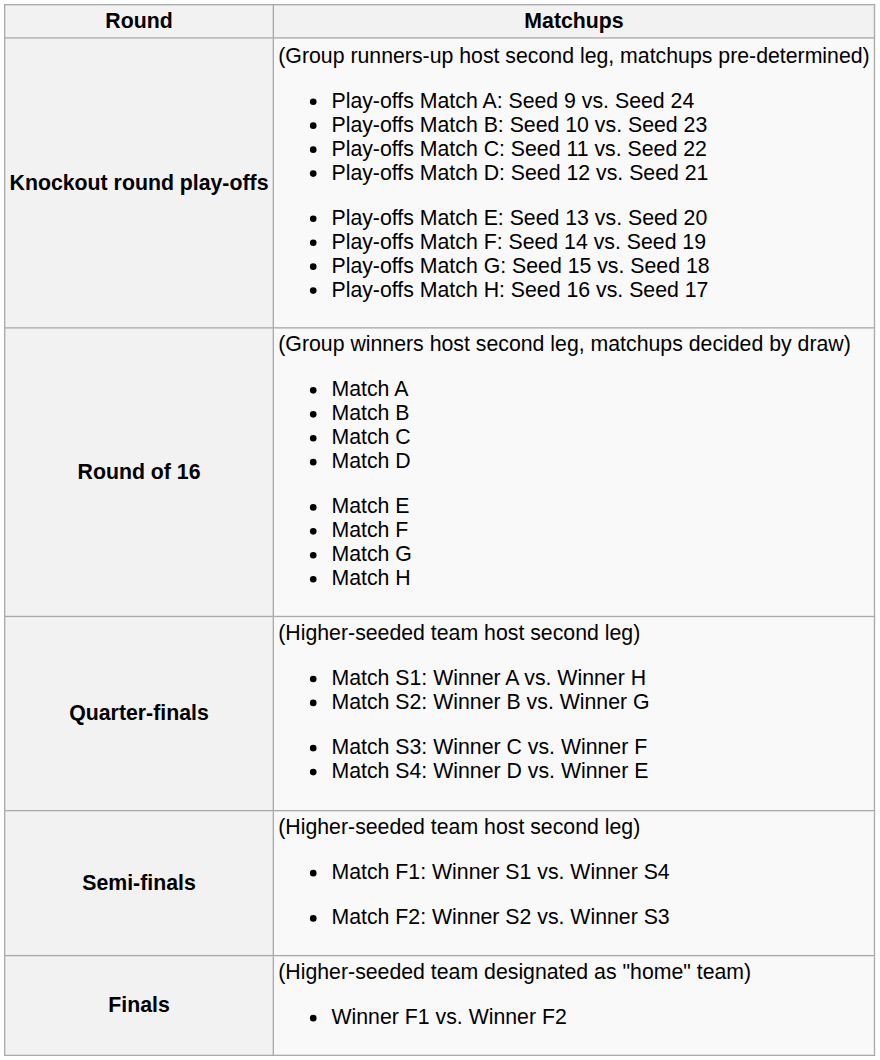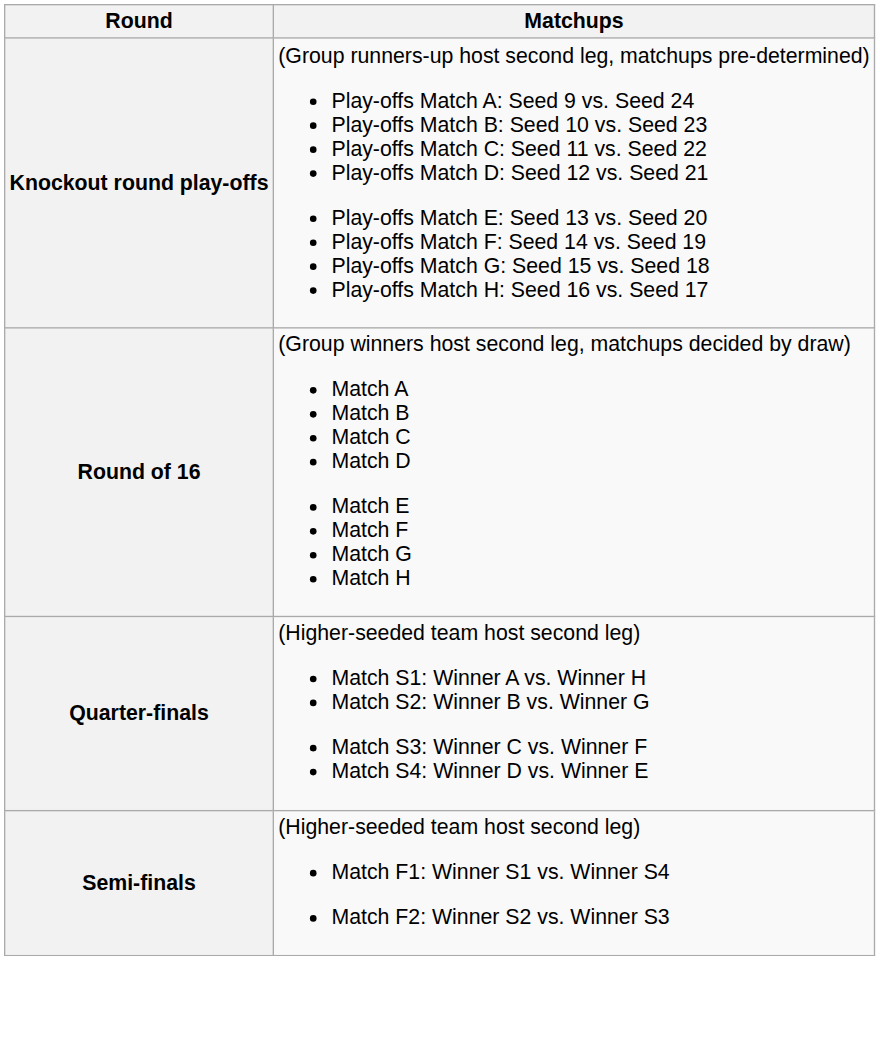- row: (139, 1005)
